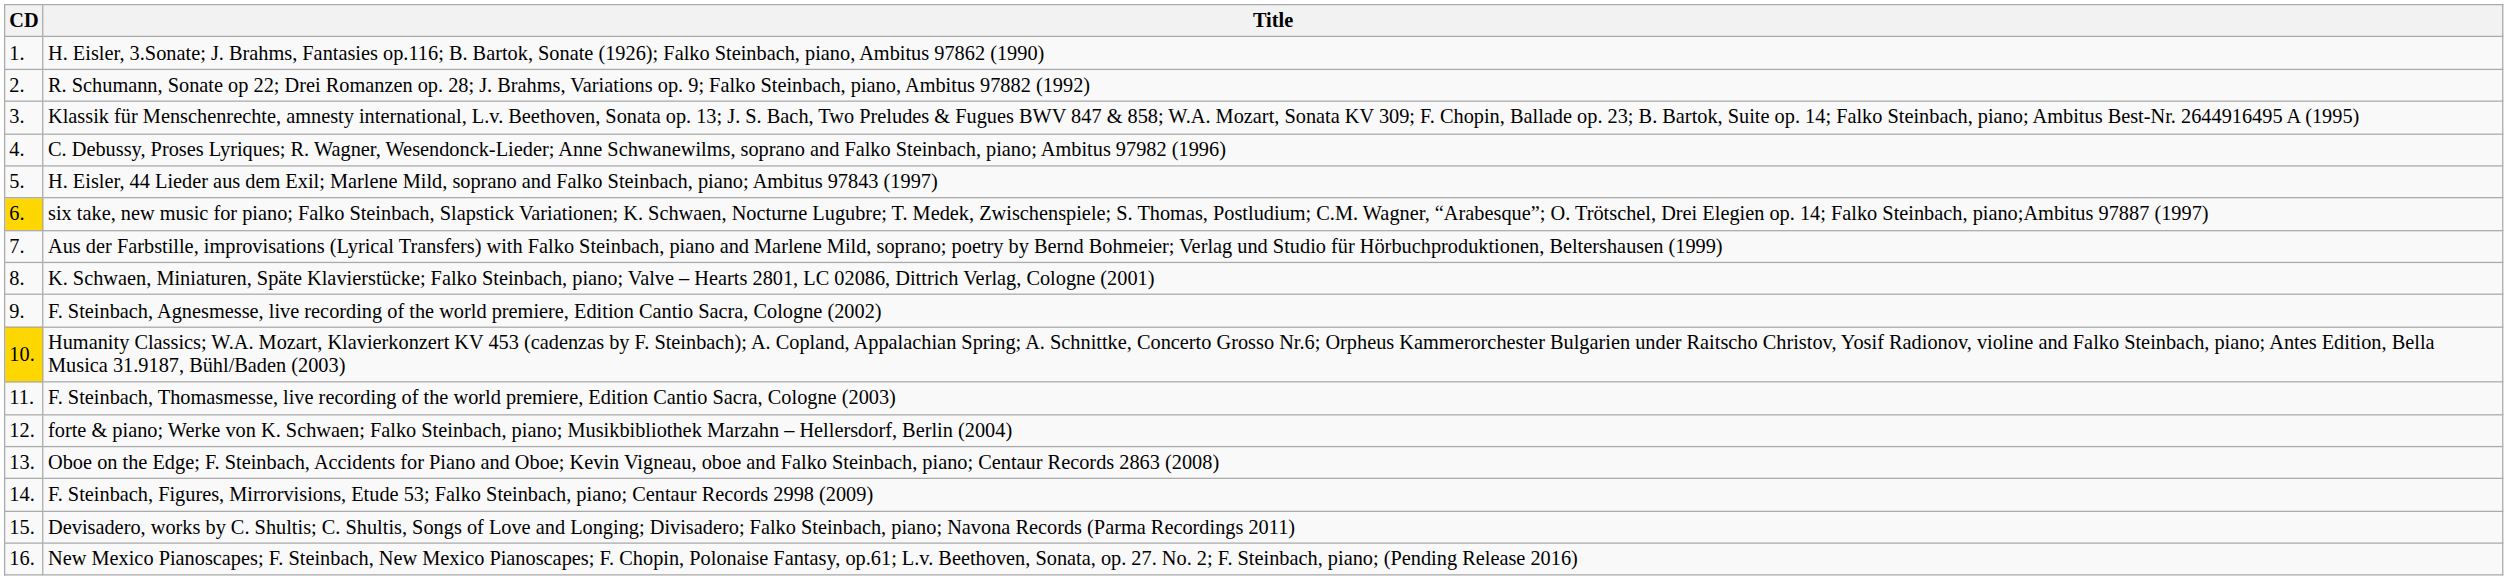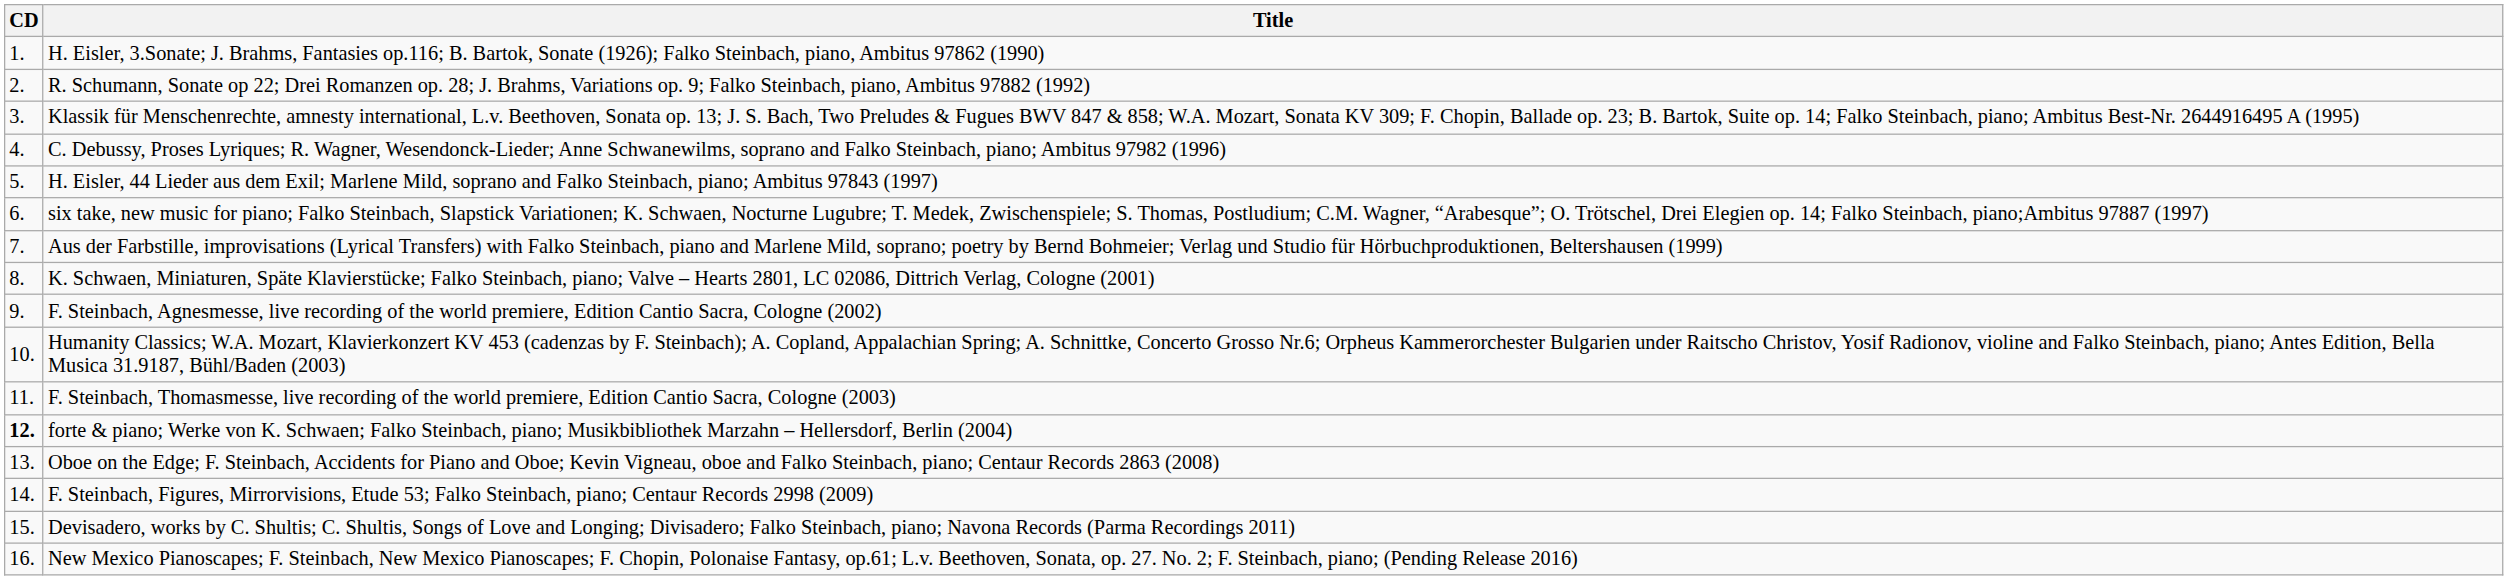(17, 213) gold background -> (17, 213) no background
(22, 354) gold background -> (22, 354) no background
(22, 430) normal -> (22, 430) bold
